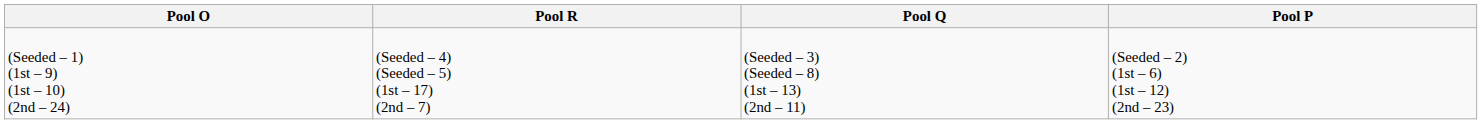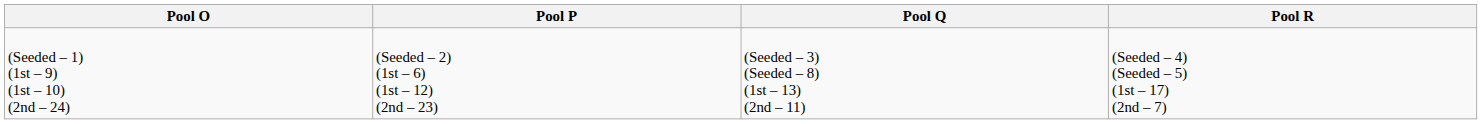columns swapped: (1293, 16) <-> (557, 16)
